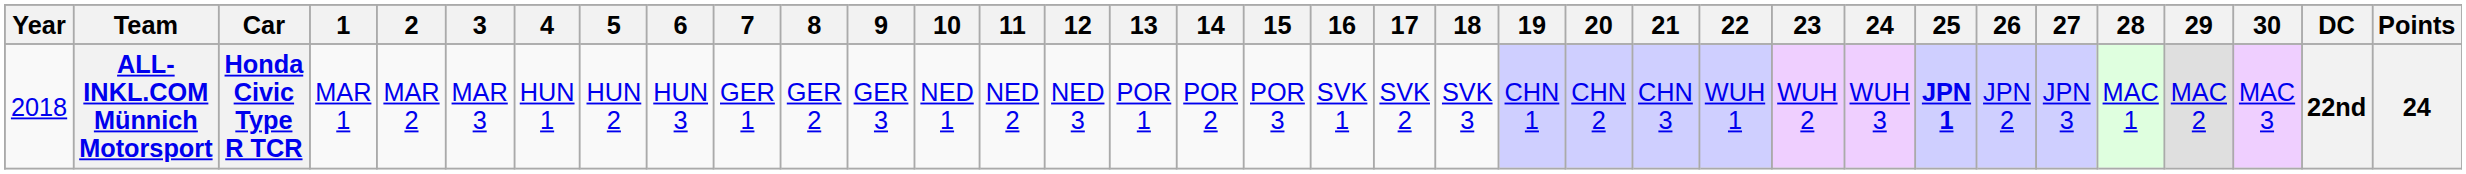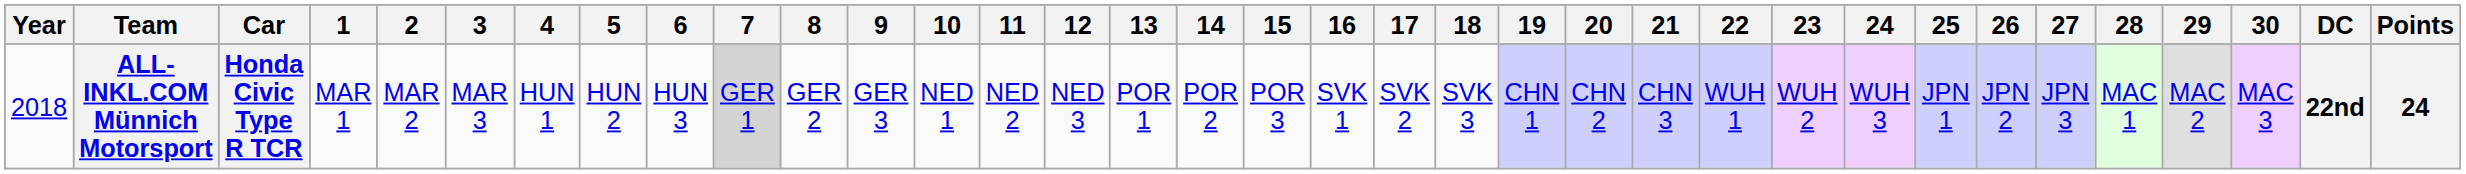(747, 106) no background -> (747, 106) lightgrey background
(1946, 106) bold -> (1946, 106) normal
